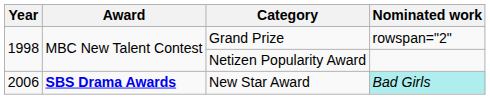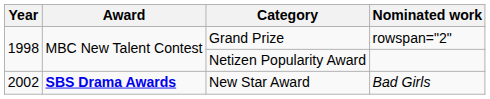(23, 82) 2006 -> (23, 82) 2002
(402, 82) paleturquoise background -> (402, 82) no background
